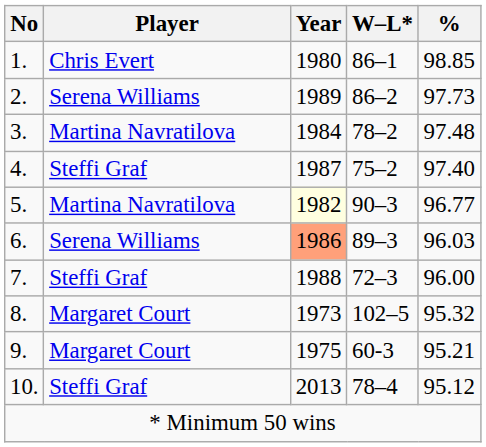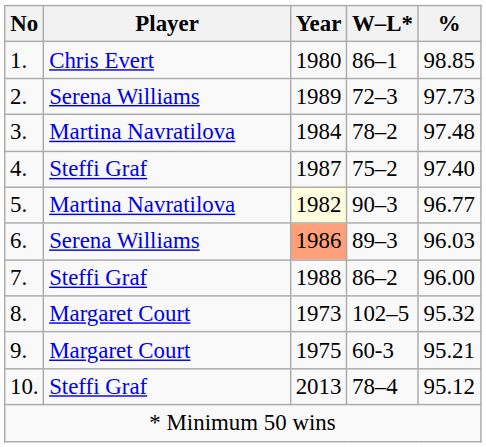(375, 96) 86–2 -> (375, 96) 72–3
(375, 277) 72–3 -> (375, 277) 86–2
